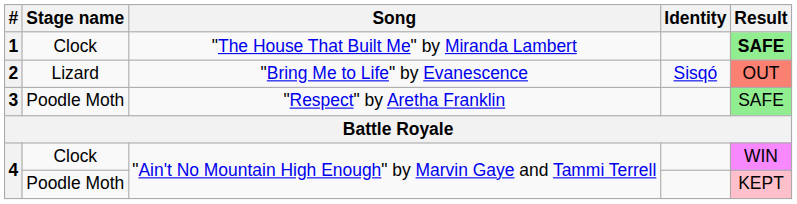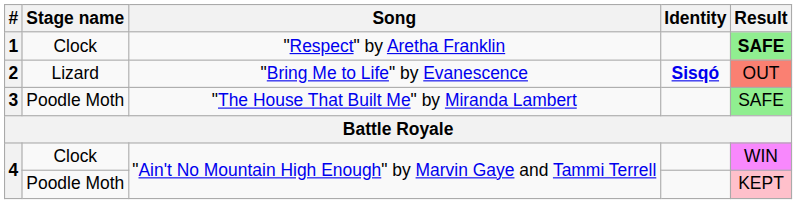(394, 45) "The House That Built Me" by Miranda Lambert -> (394, 45) "Respect" by Aretha Franklin
(695, 73) normal -> (695, 73) bold
(394, 101) "Respect" by Aretha Franklin -> (394, 101) "The House That Built Me" by Miranda Lambert
